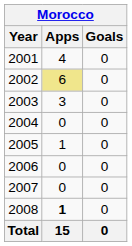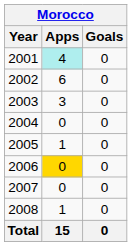(62, 58) no background -> (62, 58) paleturquoise background
(62, 79) khaki background -> (62, 79) no background
(62, 166) no background -> (62, 166) gold background
(62, 209) bold -> (62, 209) normal
